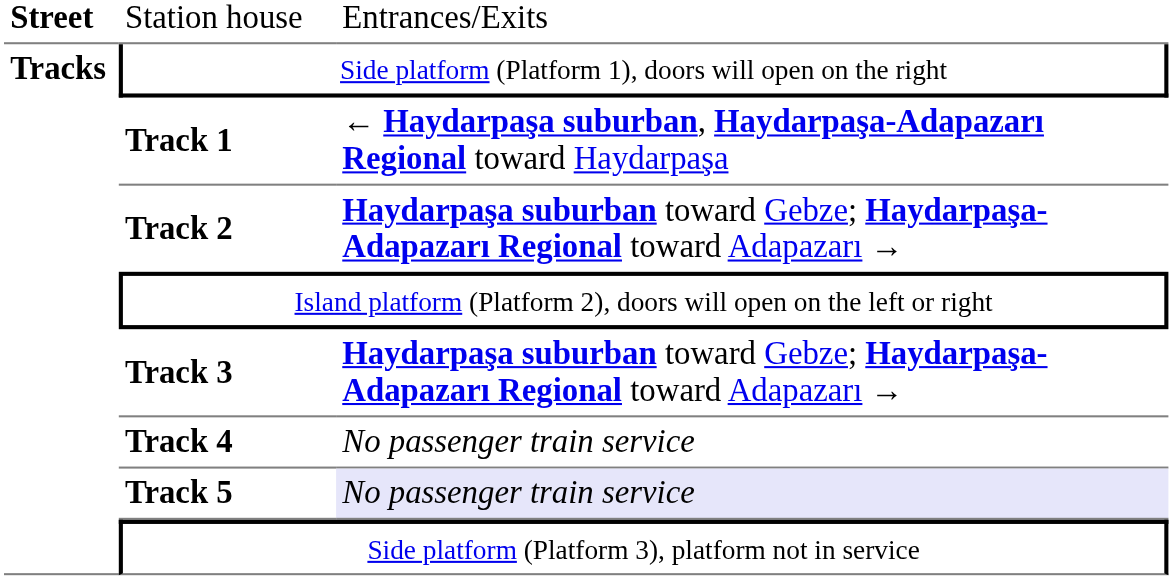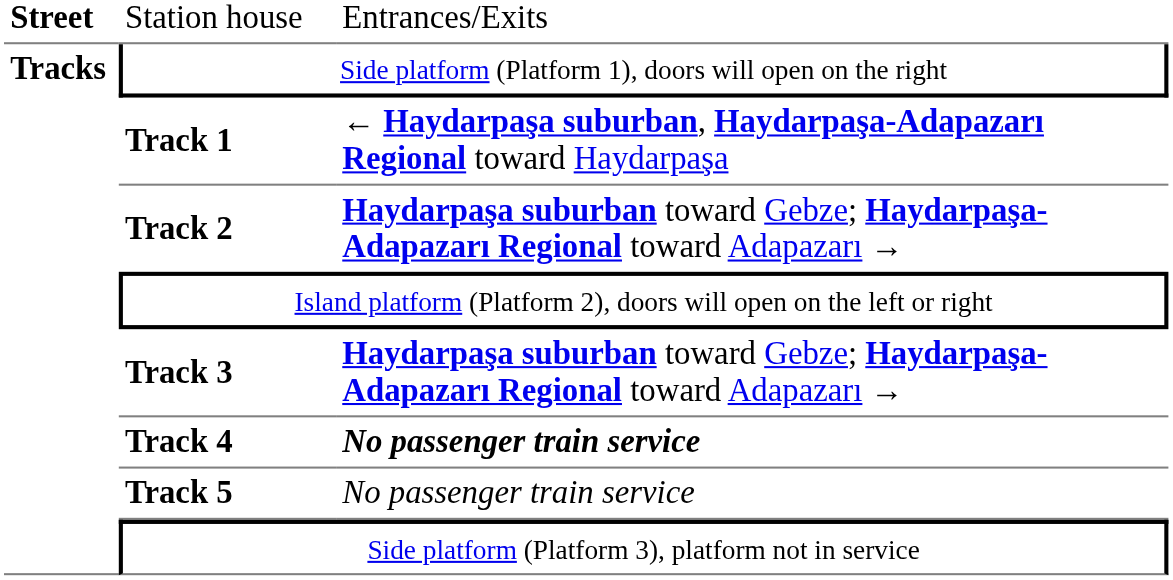(519, 441) normal -> (521, 441) bold
(519, 492) lavender background -> (519, 492) no background
